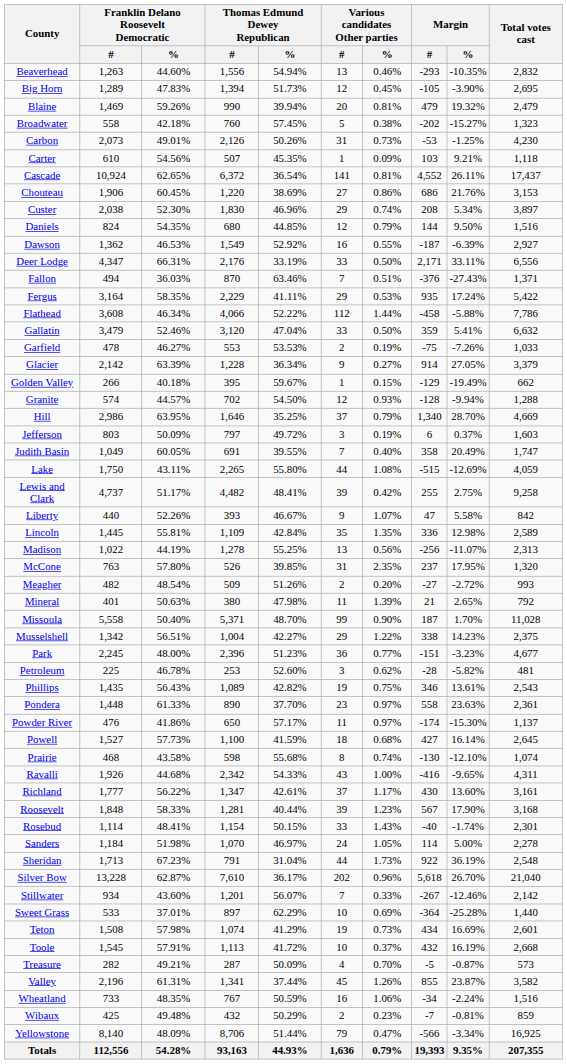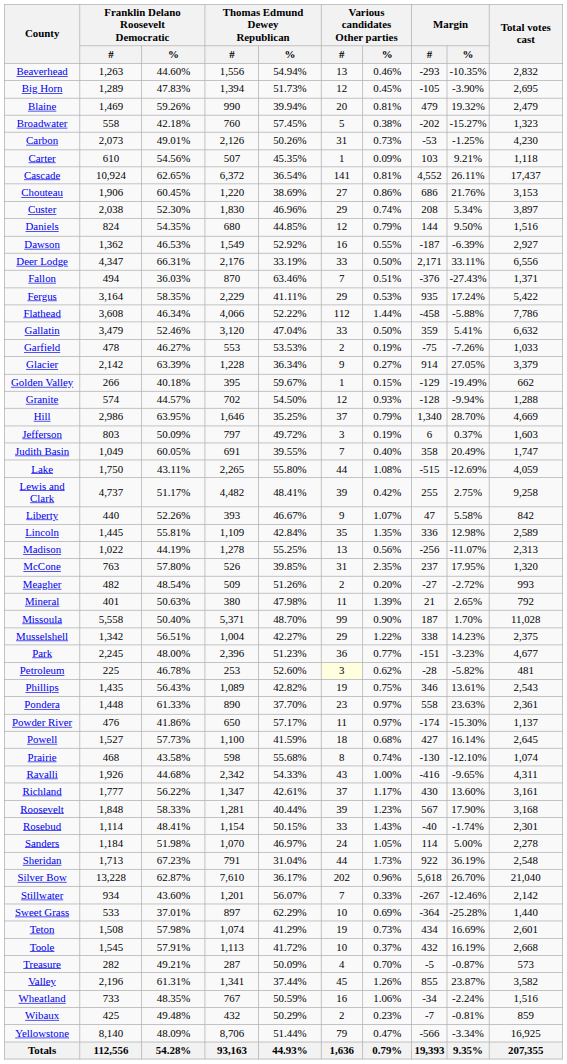(342, 671) no background -> (342, 671) lightyellow background
